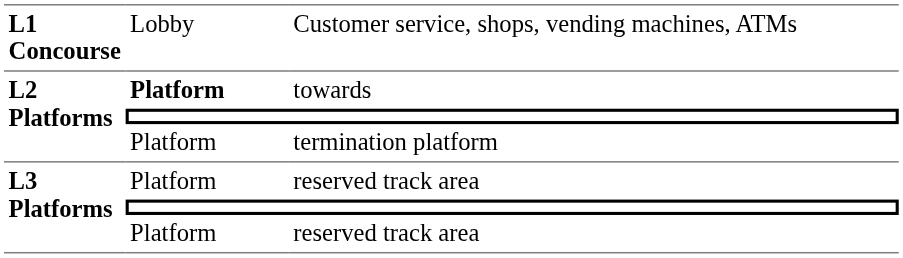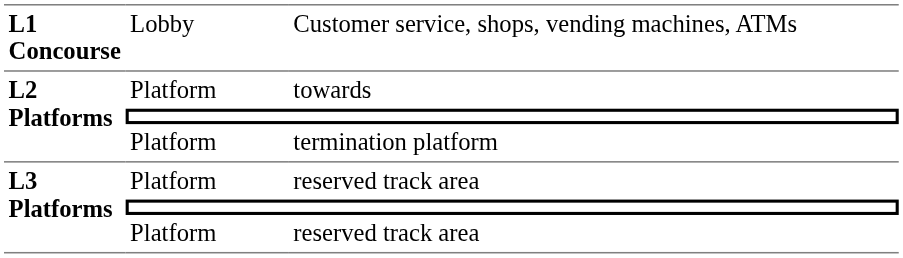(177, 89) bold -> (173, 89) normal
